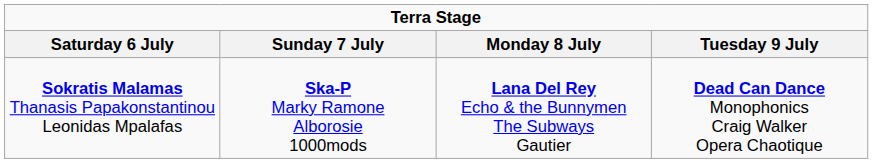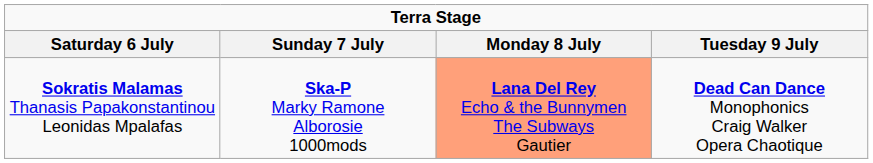(544, 117) no background -> (544, 117) lightsalmon background
